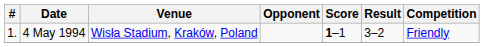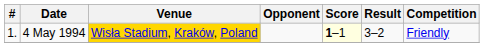(174, 33) no background -> (174, 33) gold background
(335, 33) no background -> (335, 33) lightyellow background
